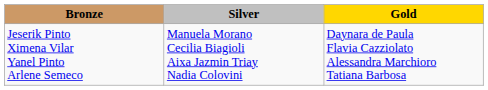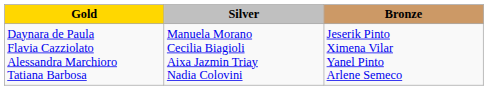columns swapped: (404, 14) <-> (84, 14)
